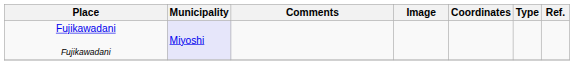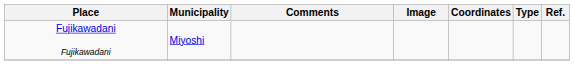(187, 40) lavender background -> (187, 40) no background
